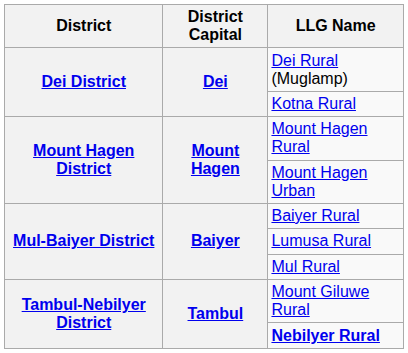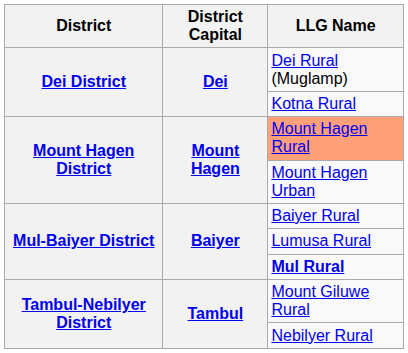(319, 138) no background -> (319, 138) lightsalmon background
(306, 266) normal -> (308, 266) bold
(326, 335) bold -> (322, 335) normal
